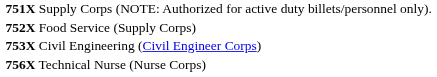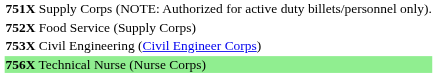(106, 64) no background -> (106, 64) lightgreen background
